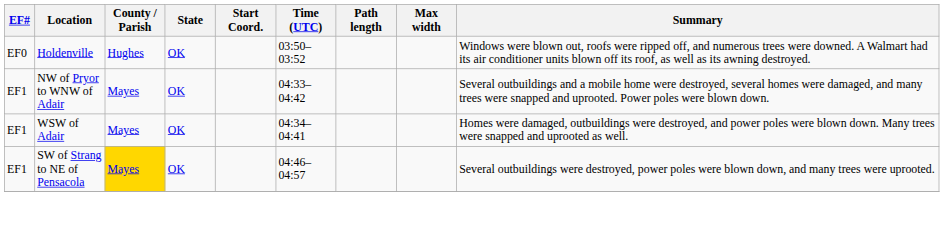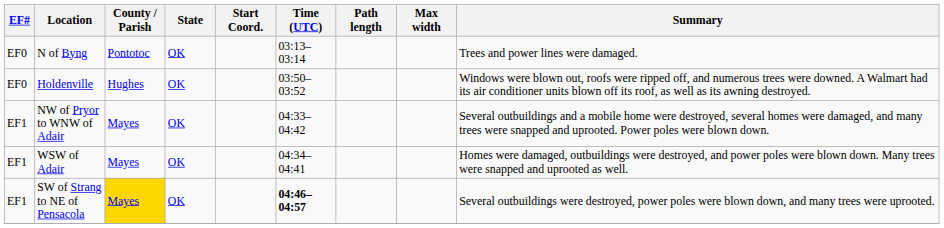+ row: (62, 52)
(295, 168) normal -> (295, 201) bold
